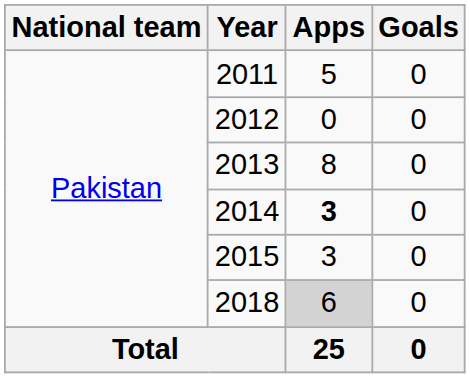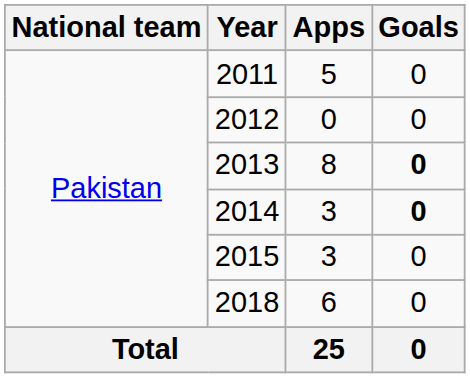(419, 165) normal -> (419, 165) bold
(329, 211) bold -> (329, 211) normal
(419, 211) normal -> (419, 211) bold
(329, 303) lightgrey background -> (329, 303) no background
